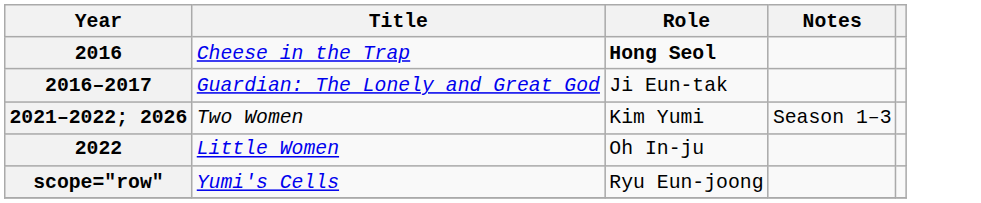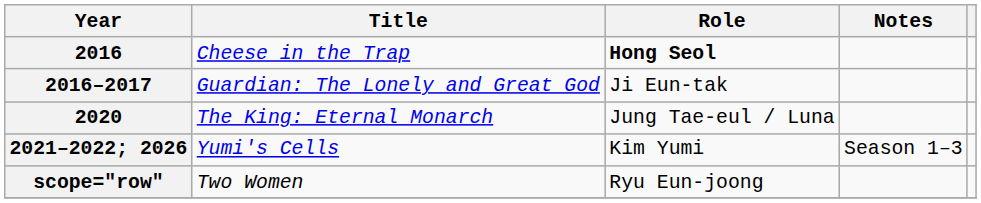+ row: (98, 117)
(250, 117) Two Women -> (268, 150) Yumi's Cells
- row: (98, 150)
(268, 182) Yumi's Cells -> (250, 182) Two Women
